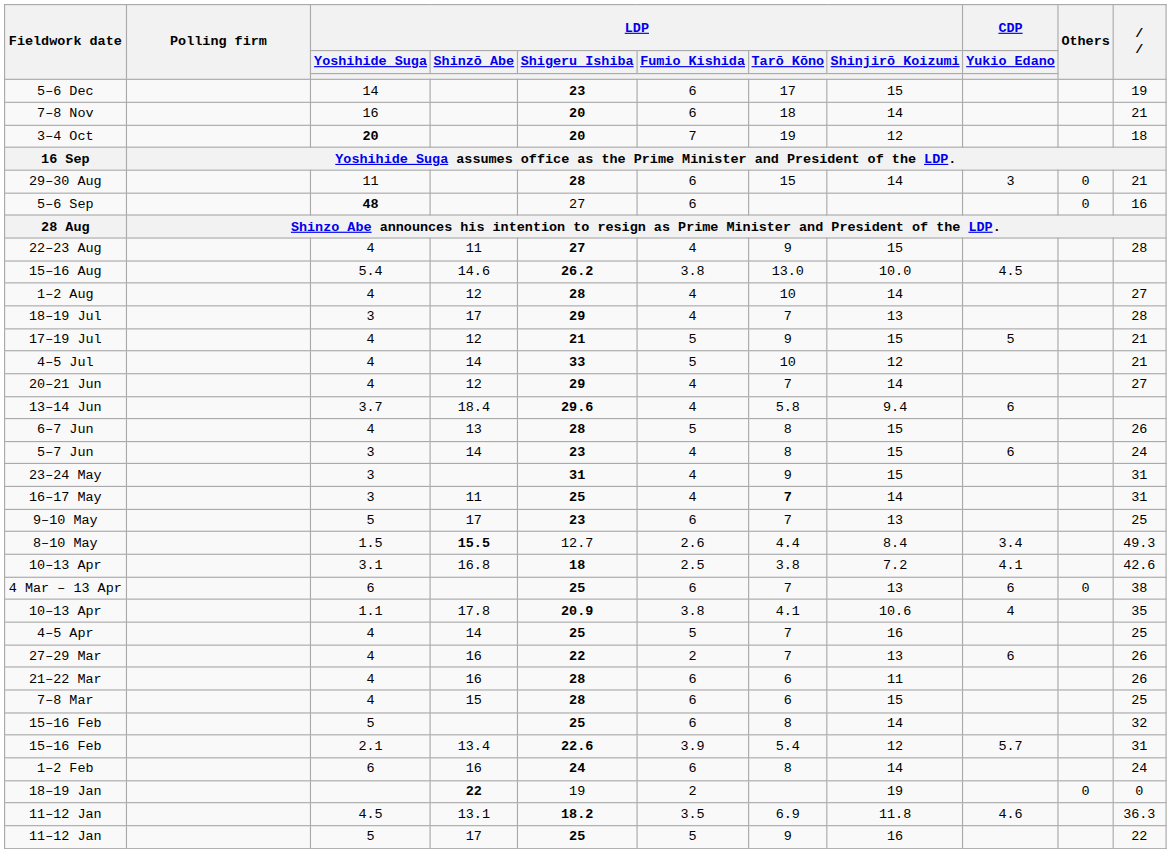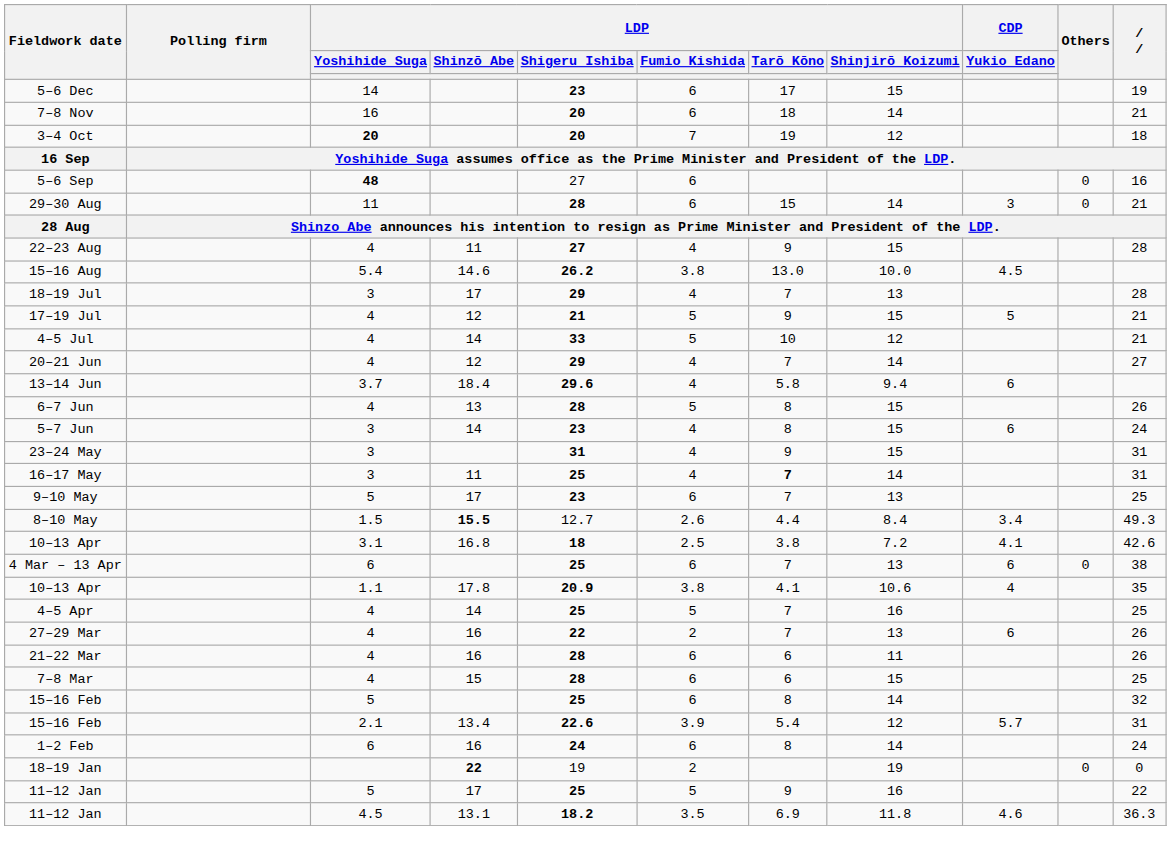rows swapped: (65, 204) <-> (65, 181)
- row: (65, 294)
rows swapped: (65, 814) <-> (65, 837)
